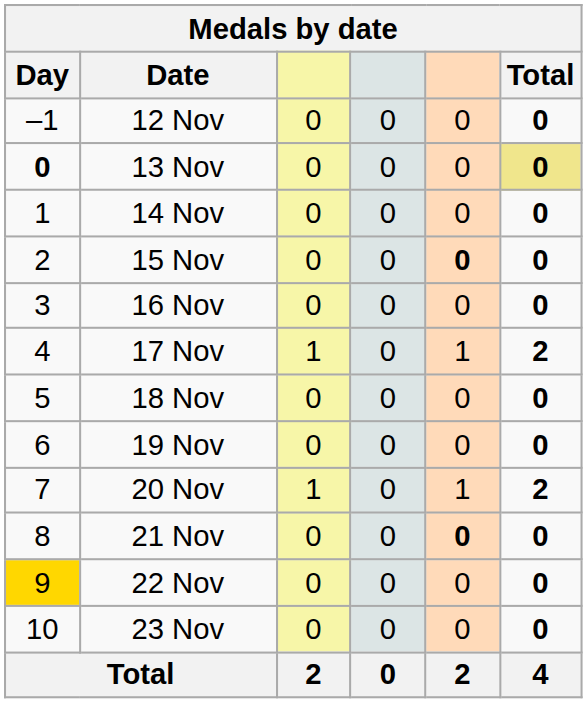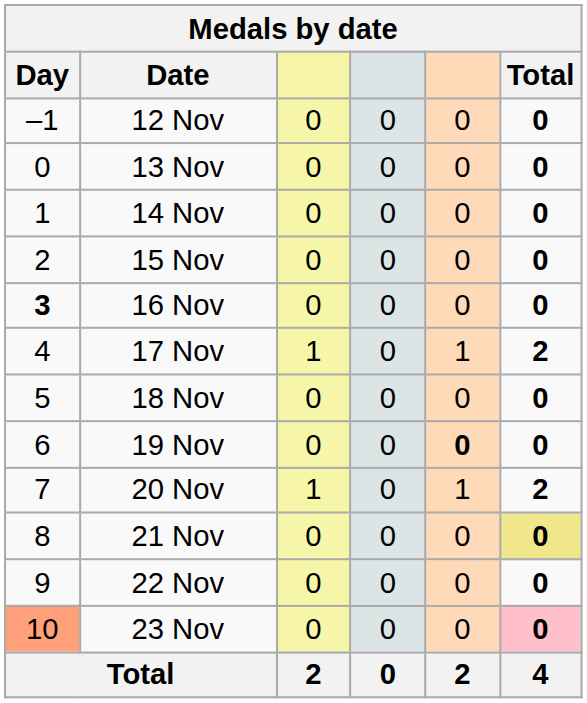(42, 167) bold -> (42, 167) normal
(540, 167) khaki background -> (540, 167) no background
(463, 259) bold -> (463, 259) normal
(42, 306) normal -> (42, 306) bold
(463, 444) normal -> (463, 444) bold
(463, 537) bold -> (463, 537) normal
(540, 537) no background -> (540, 537) khaki background
(42, 583) gold background -> (42, 583) no background
(42, 629) no background -> (42, 629) lightsalmon background
(540, 629) no background -> (540, 629) pink background
